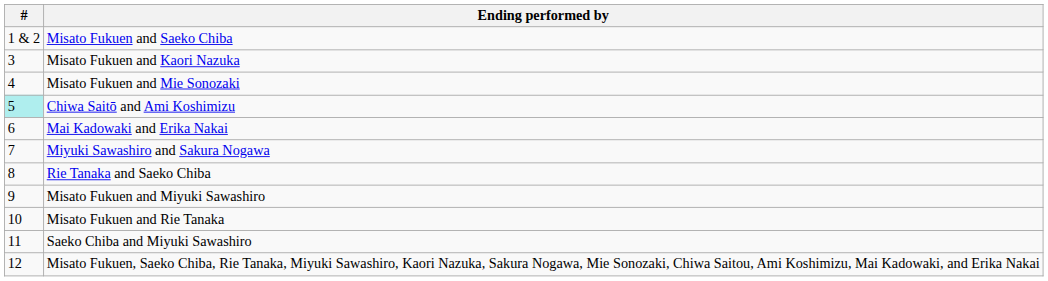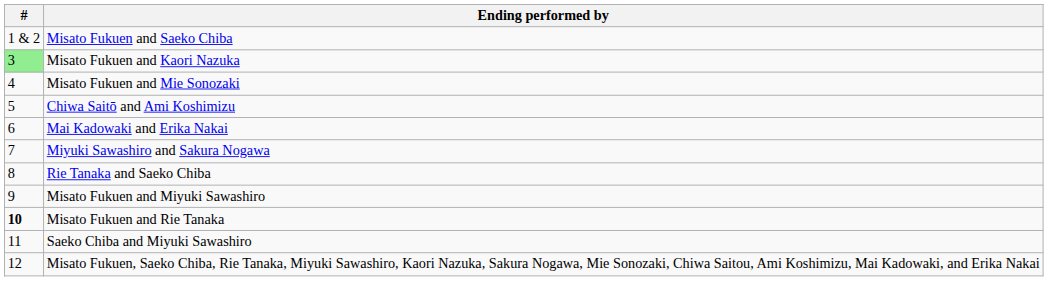(11, 60) no background -> (11, 60) lightgreen background
(11, 106) paleturquoise background -> (11, 106) no background
(15, 219) normal -> (15, 219) bold
